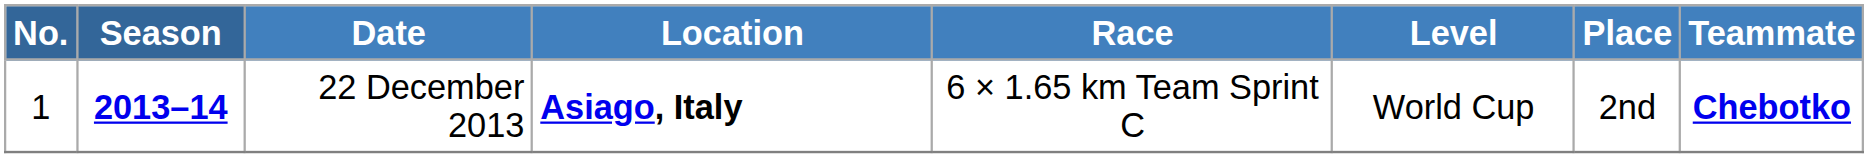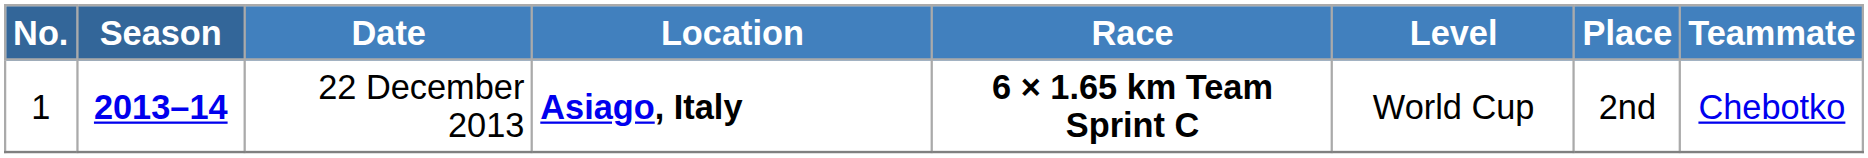(1133, 106) normal -> (1133, 106) bold
(1772, 106) bold -> (1772, 106) normal
